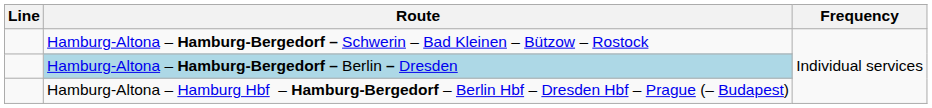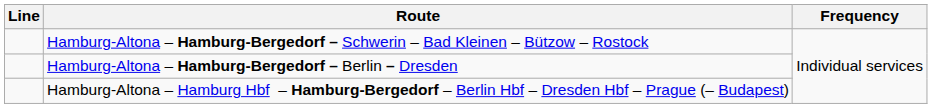(252, 66) lightblue background -> (252, 66) no background
